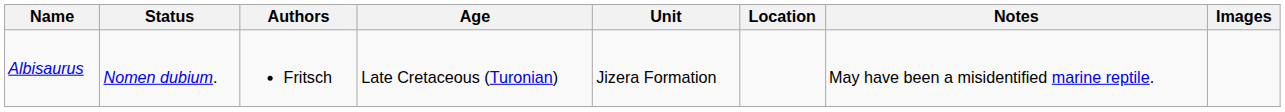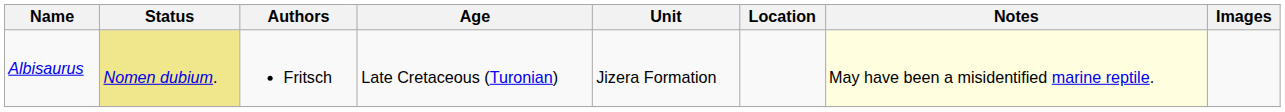(161, 77) no background -> (161, 77) khaki background
(992, 77) no background -> (992, 77) lightyellow background
